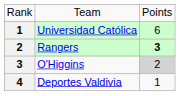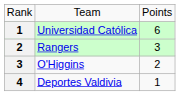(157, 47) bold -> (157, 47) normal
(157, 64) lightgrey background -> (157, 64) no background
